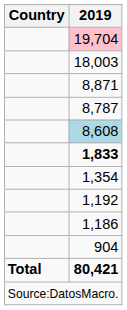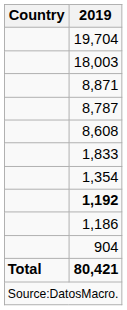(96, 39) pink background -> (96, 39) no background
(100, 131) lightblue background -> (100, 131) no background
(100, 154) bold -> (100, 154) normal
(100, 200) normal -> (100, 200) bold
